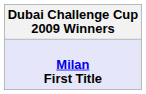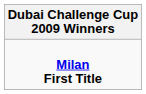(73, 71) lavender background -> (73, 71) no background
